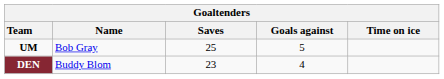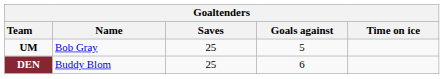(211, 64) 23 -> (211, 64) 25
(302, 64) 4 -> (302, 64) 6
